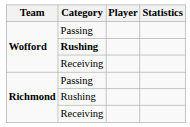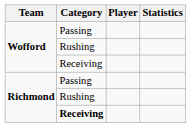(79, 46) bold -> (77, 46) normal
(82, 113) normal -> (81, 113) bold
